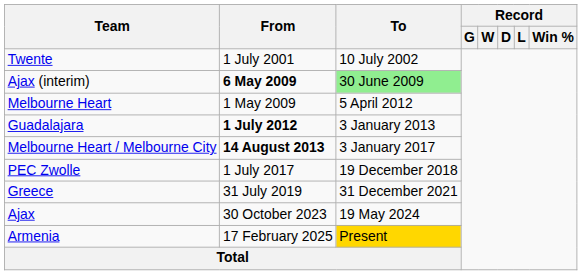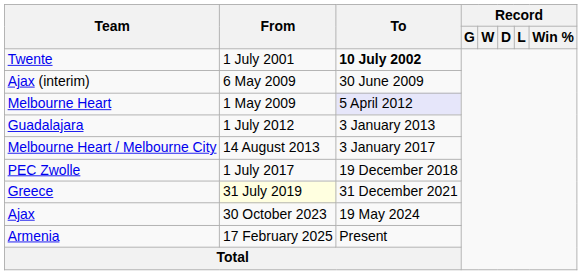(379, 59) normal -> (380, 59) bold
(260, 81) bold -> (259, 81) normal
(381, 81) lightgreen background -> (381, 81) no background
(376, 103) no background -> (376, 103) lavender background
(260, 125) bold -> (259, 125) normal
(274, 147) bold -> (271, 147) normal
(262, 192) no background -> (262, 192) lightyellow background
(363, 236) gold background -> (363, 236) no background
